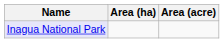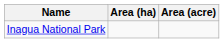(56, 29) lavender background -> (56, 29) no background
